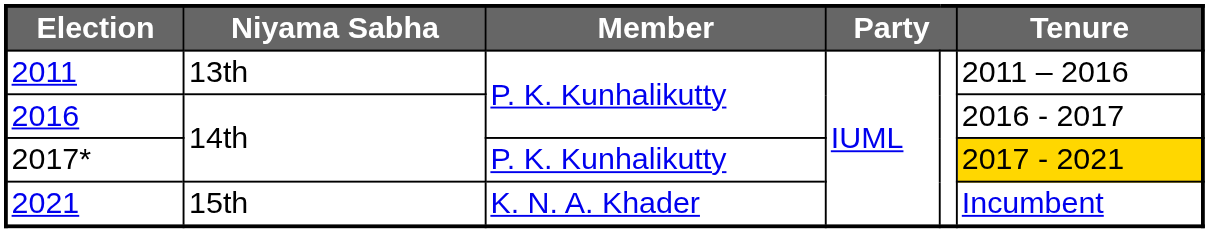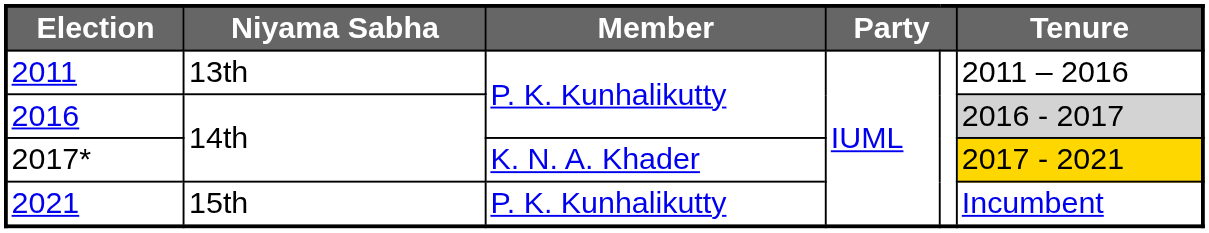(1043, 115) no background -> (1043, 115) lightgrey background
(608, 159) P. K. Kunhalikutty -> (595, 159) K. N. A. Khader
(595, 203) K. N. A. Khader -> (608, 203) P. K. Kunhalikutty
